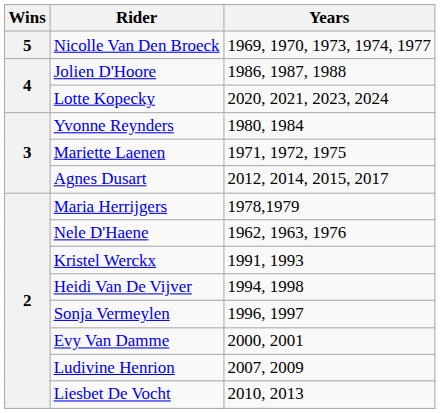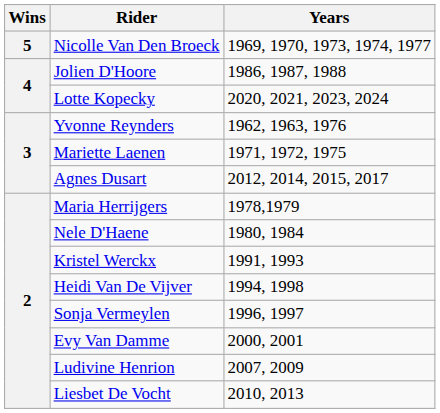(266, 125) 1980, 1984 -> (287, 125) 1962, 1963, 1976
(287, 233) 1962, 1963, 1976 -> (266, 233) 1980, 1984
